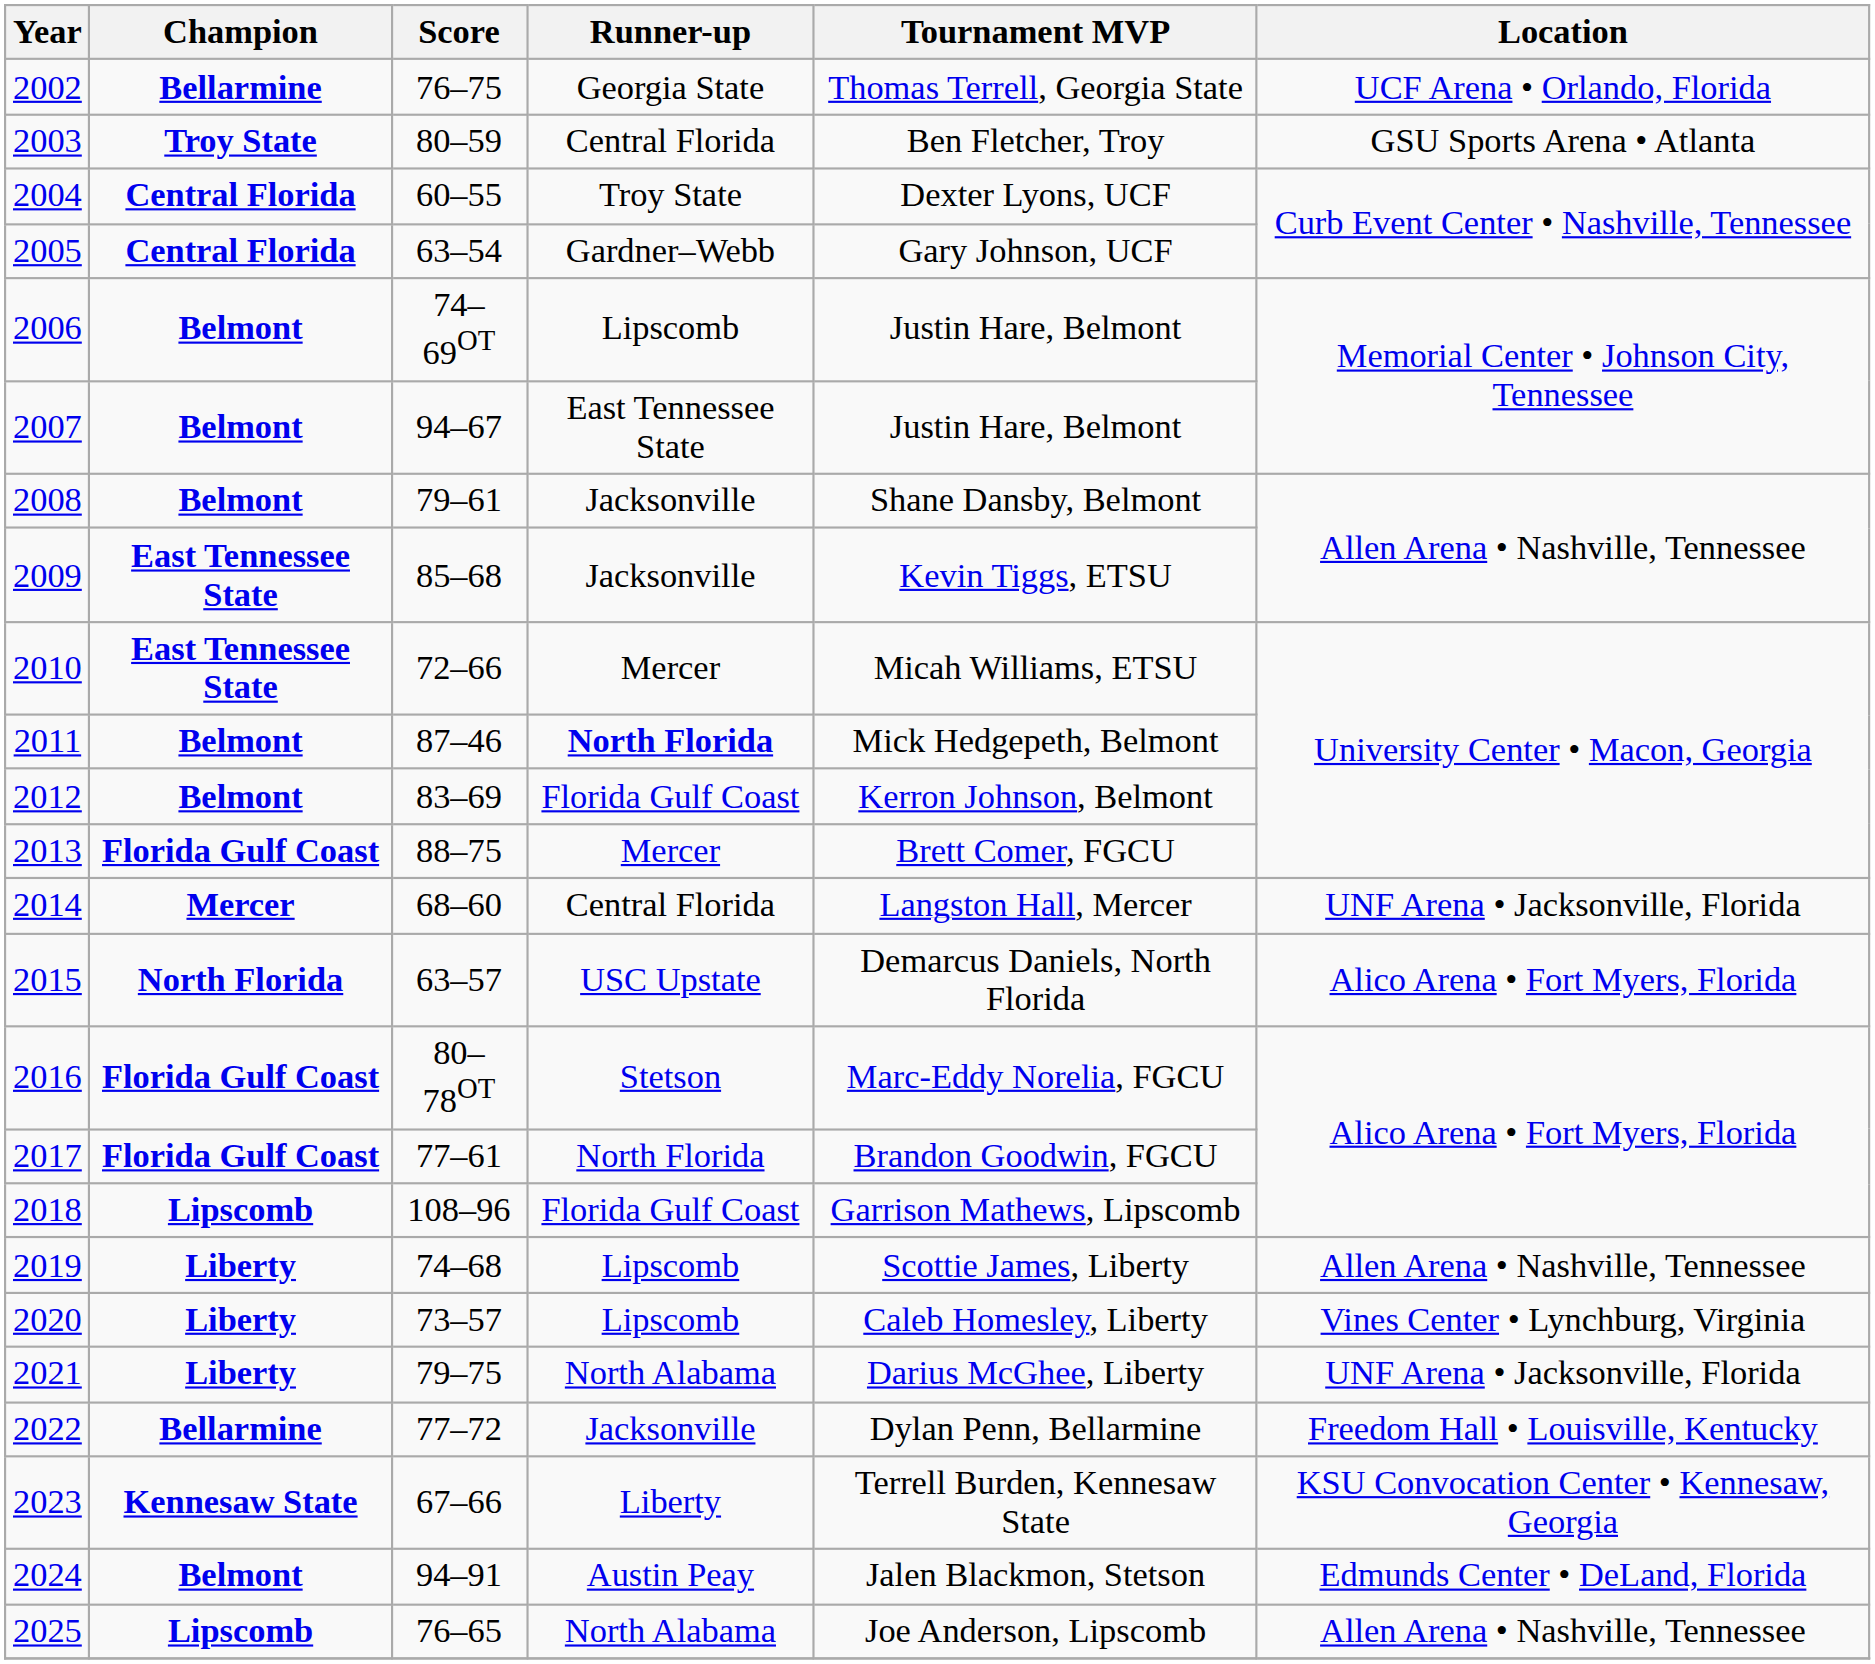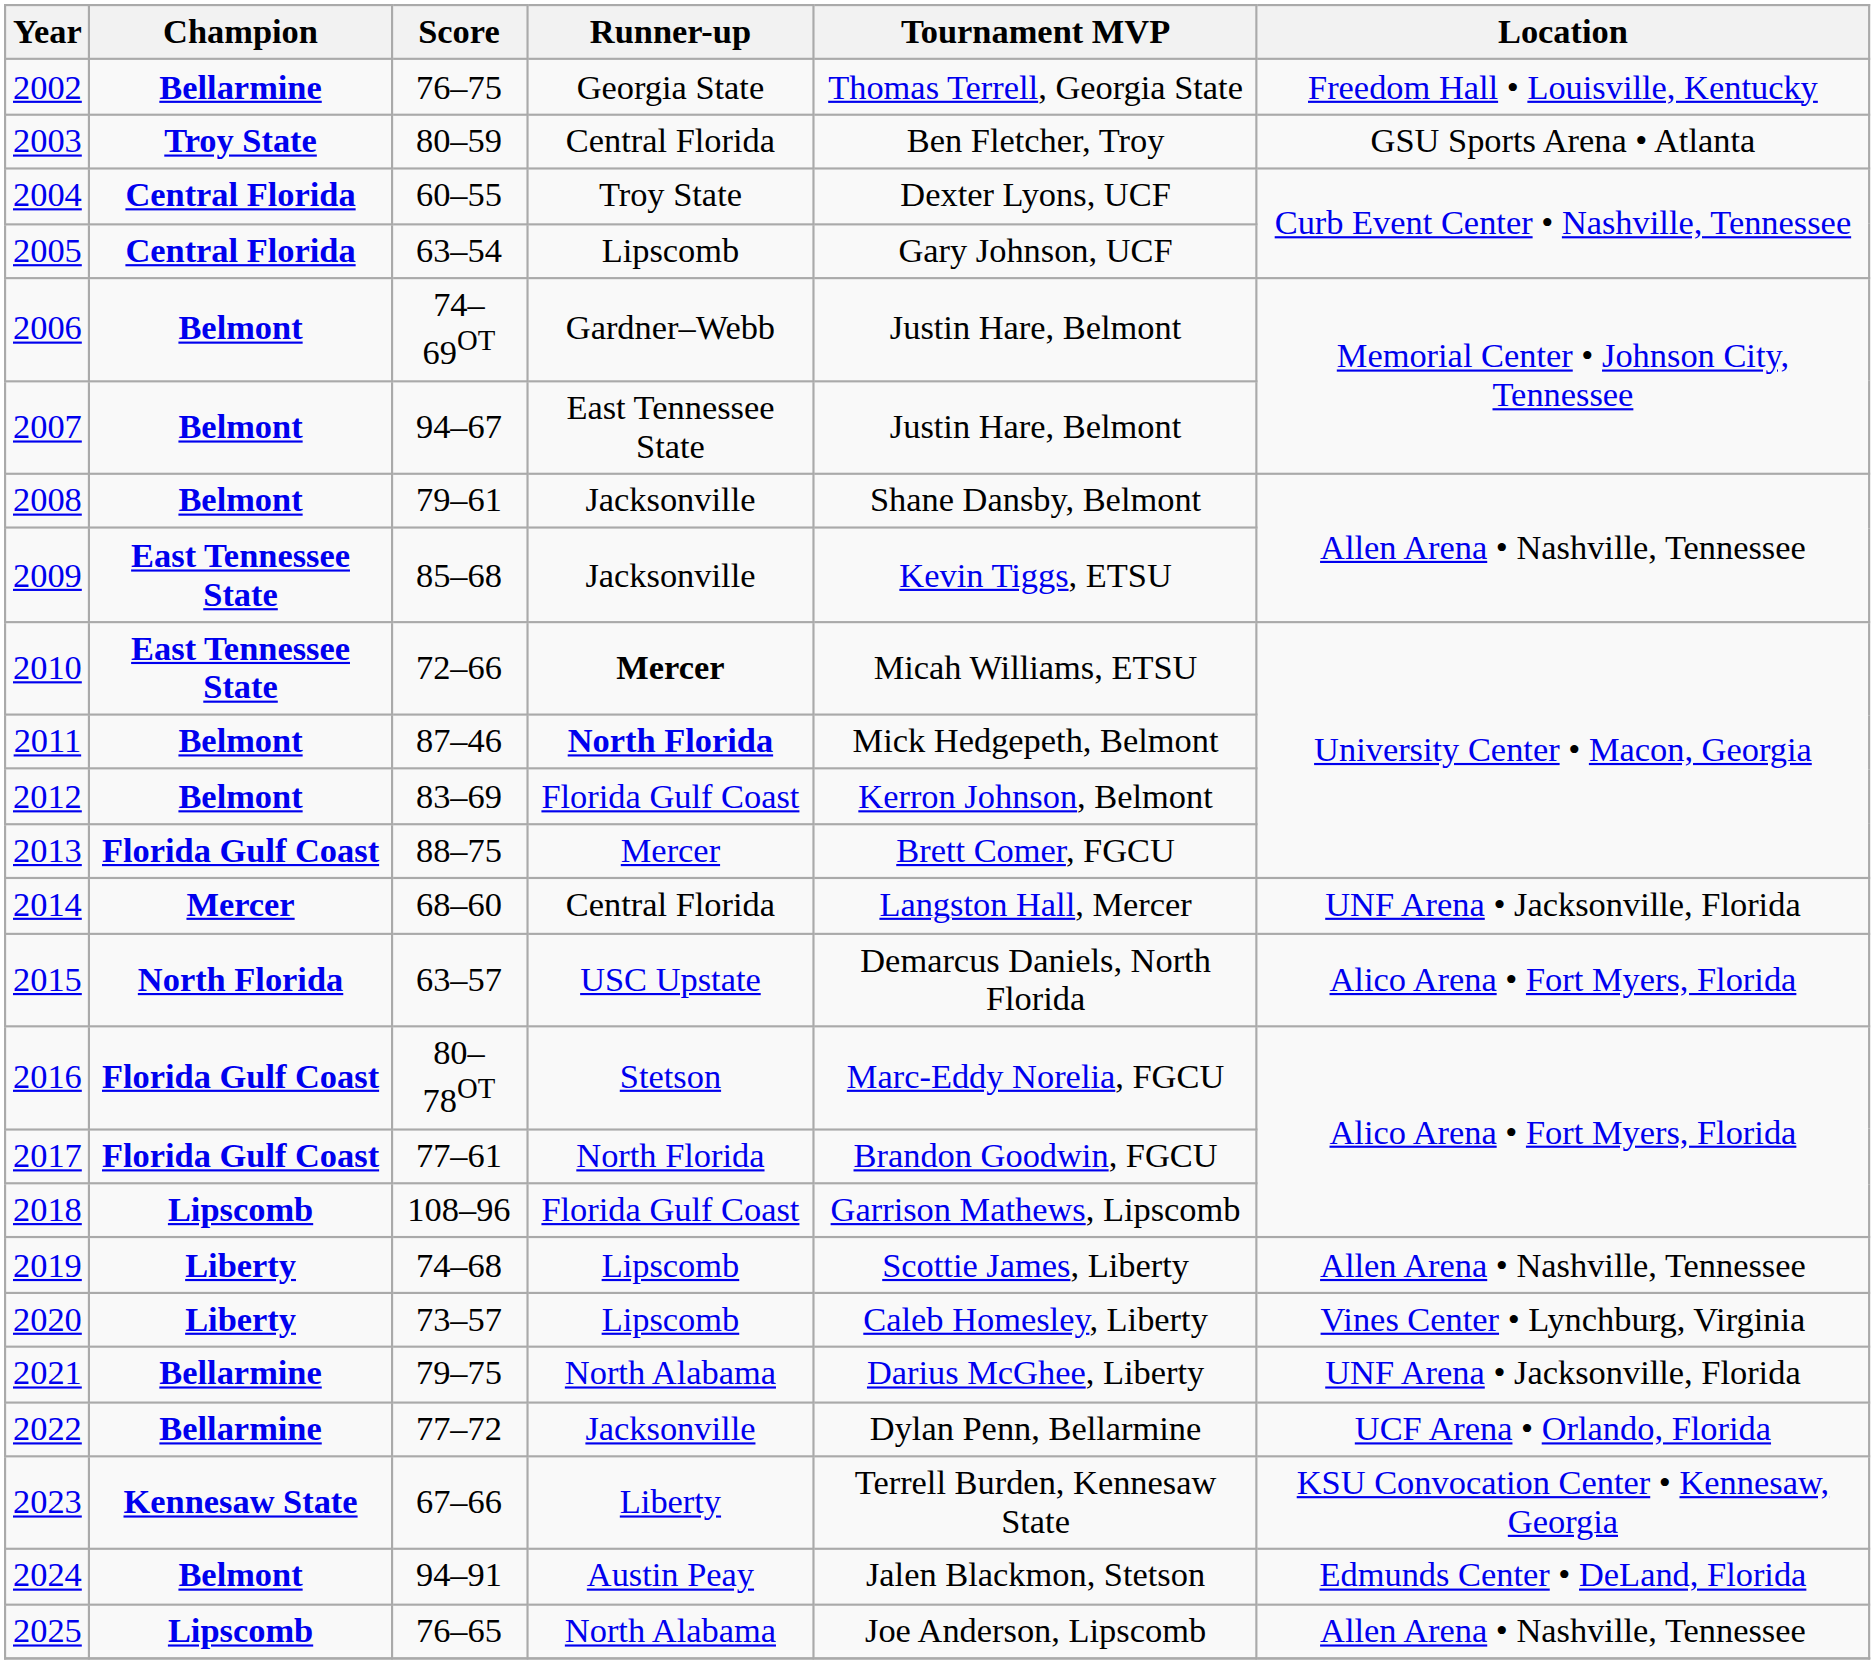(1563, 86) UCF Arena • Orlando, Florida -> (1563, 86) Freedom Hall • Louisville, Kentucky
(670, 250) Gardner–Webb -> (670, 250) Lipscomb
(670, 328) Lipscomb -> (670, 328) Gardner–Webb
(670, 667) normal -> (670, 667) bold
(241, 1373) Liberty -> (241, 1373) Bellarmine
(1563, 1428) Freedom Hall • Louisville, Kentucky -> (1563, 1428) UCF Arena • Orlando, Florida
